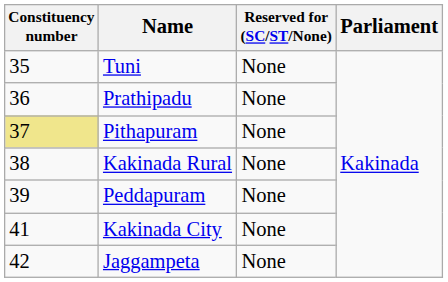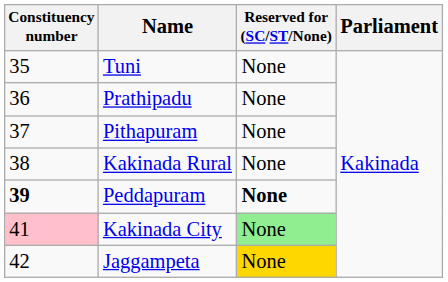(20, 131) khaki background -> (20, 131) no background
(20, 196) normal -> (20, 196) bold
(264, 196) normal -> (264, 196) bold
(20, 228) no background -> (20, 228) pink background
(264, 228) no background -> (264, 228) lightgreen background
(264, 261) no background -> (264, 261) gold background
